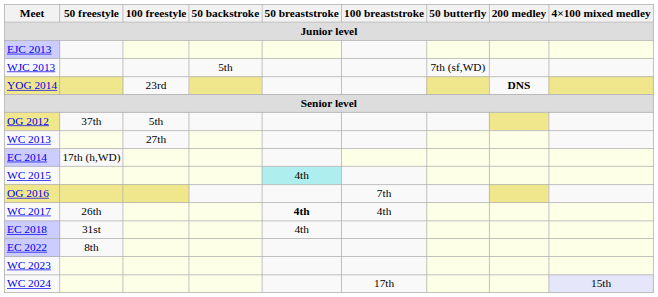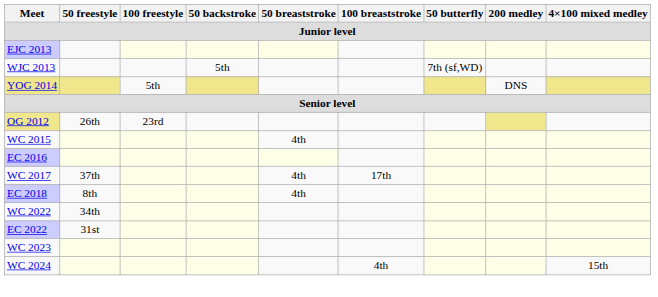(156, 85) 23rd -> (153, 85) 5th
(519, 85) bold -> (516, 85) normal
(91, 121) 37th -> (90, 121) 26th
(156, 121) 5th -> (153, 121) 23rd
- row: (29, 139)
- row: (27, 157)
(302, 175) paleturquoise background -> (299, 139) no background
+ row: (27, 157)
- row: (28, 193)
(91, 211) 26th -> (90, 175) 37th
(302, 211) bold -> (299, 175) normal
(384, 211) 4th -> (381, 175) 17th
(91, 229) 31st -> (90, 193) 8th
+ row: (29, 211)
(91, 247) 8th -> (90, 229) 31st
(384, 283) 17th -> (381, 265) 4th
(601, 283) lavender background -> (598, 265) no background
